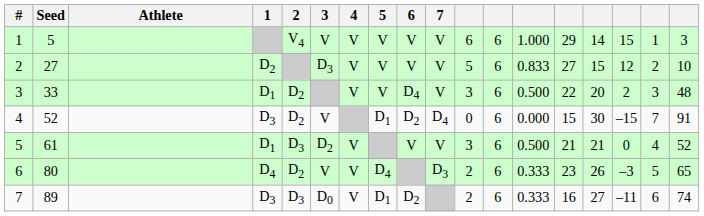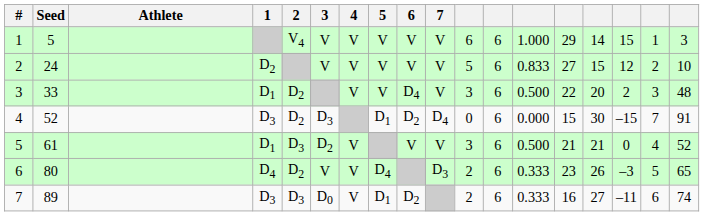(51, 66) 27 -> (51, 66) 24
(325, 66) D3 -> (325, 66) V
(325, 119) V -> (325, 119) D3
